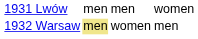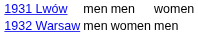(95, 26) khaki background -> (95, 26) no background
